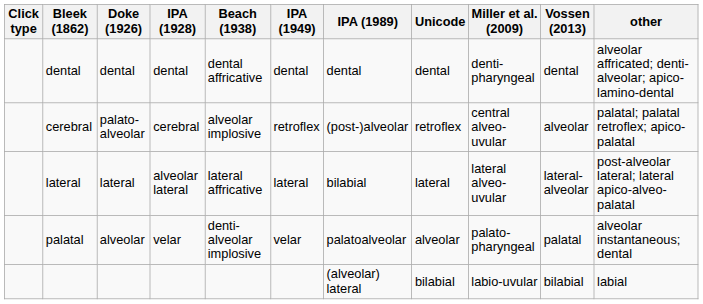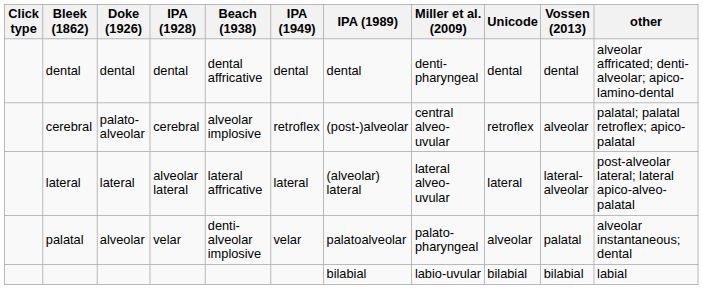columns swapped: (440, 21) <-> (505, 21)
(346, 183) bilabial -> (353, 183) (alveolar) lateral
(353, 281) (alveolar) lateral -> (346, 274) bilabial
